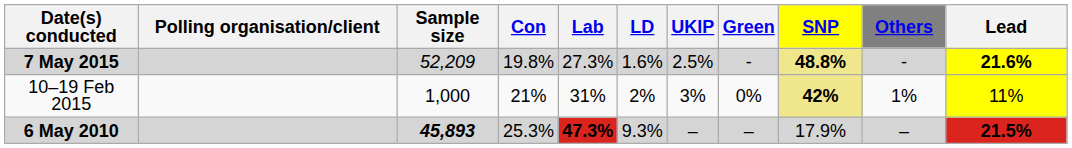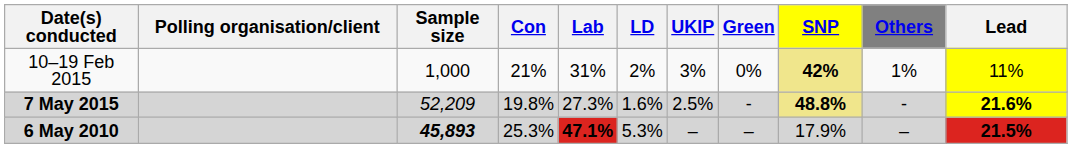rows swapped: (71, 61) <-> (71, 96)
(588, 131) 47.3% -> (588, 131) 47.1%
(642, 131) 9.3% -> (642, 131) 5.3%
